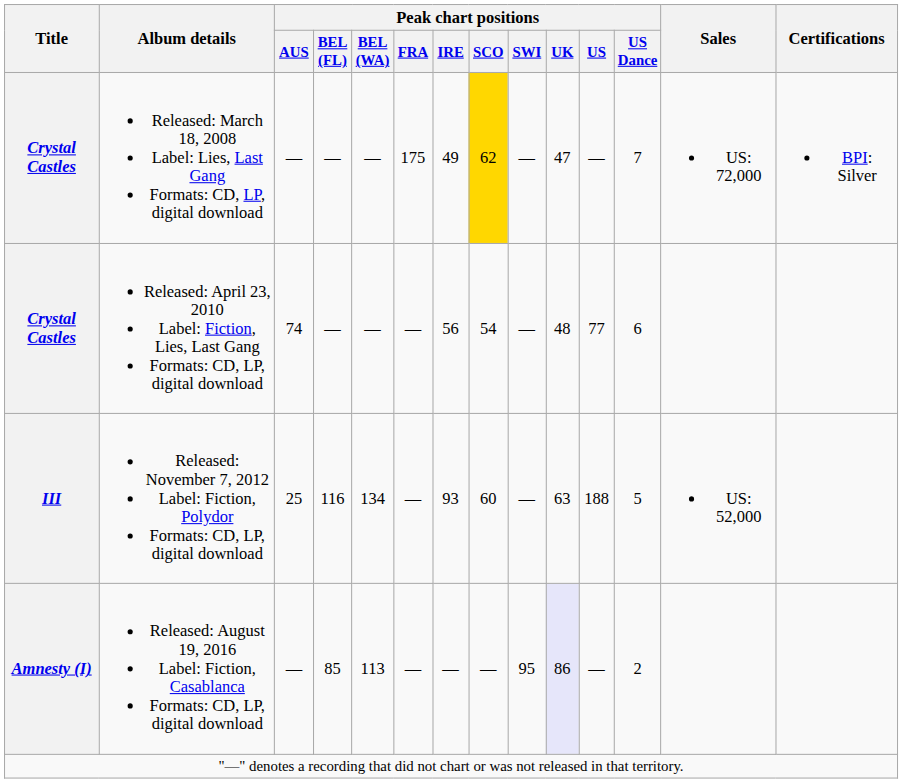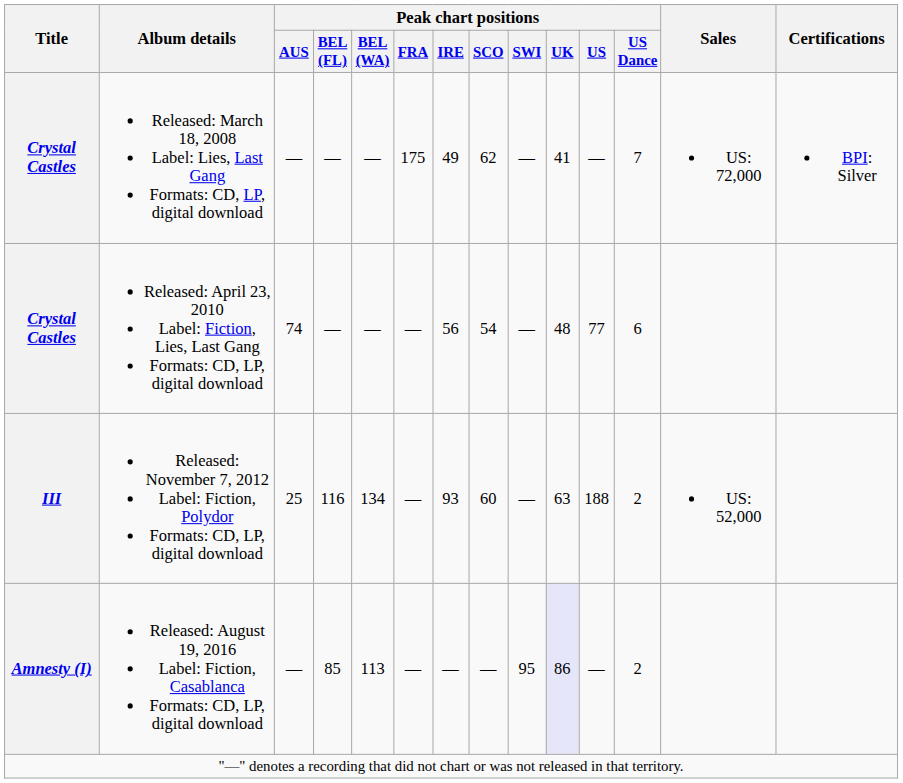(488, 157) gold background -> (488, 157) no background
(562, 157) 47 -> (562, 157) 41
(638, 498) 5 -> (638, 498) 2
